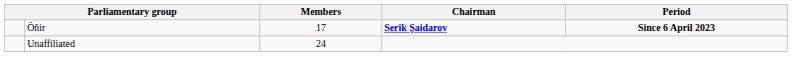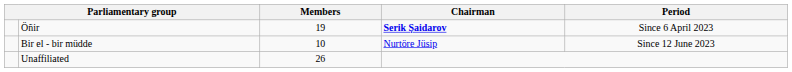(321, 28) 17 -> (320, 28) 19
(676, 28) bold -> (676, 28) normal
+ row: (57, 43)
(321, 43) 24 -> (320, 59) 26
